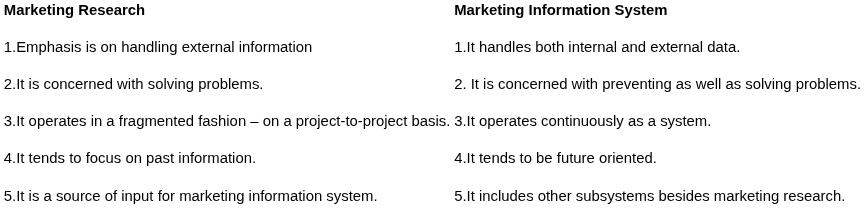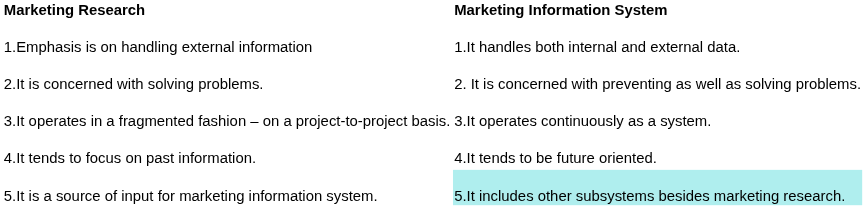(650, 195) no background -> (650, 195) paleturquoise background
